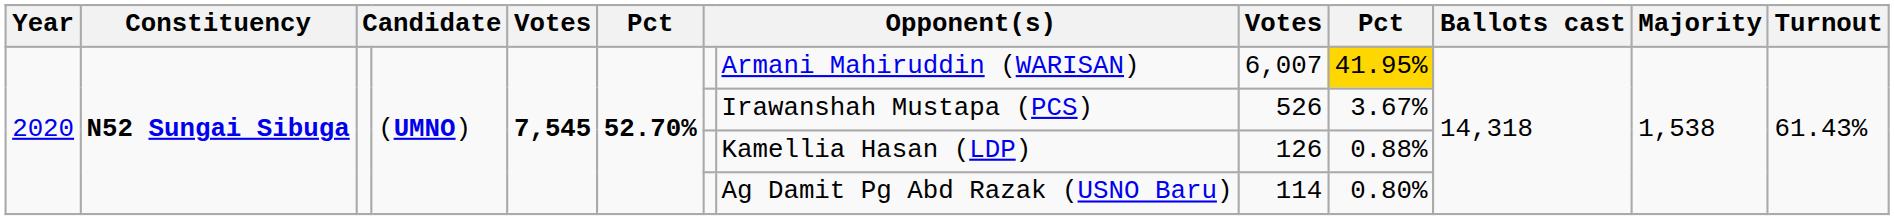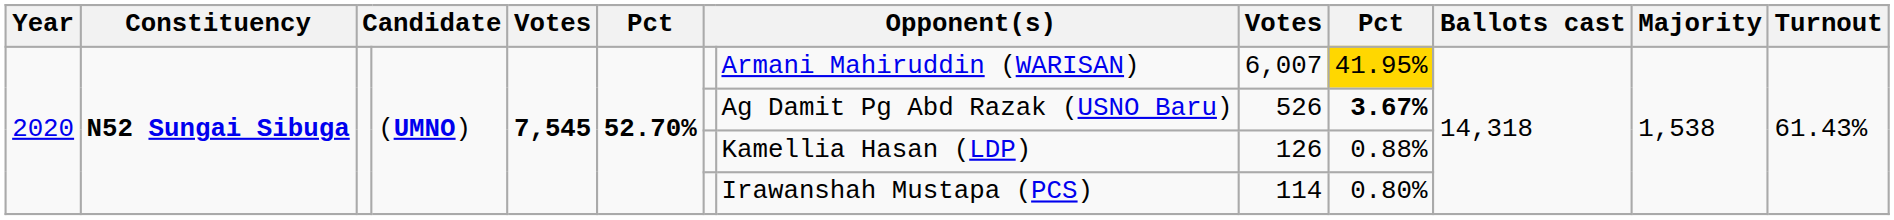(907, 109) Irawanshah Mustapa (PCS) -> (977, 109) Ag Damit Pg Abd Razak (USNO Baru)
(1389, 109) normal -> (1389, 109) bold
(977, 193) Ag Damit Pg Abd Razak (USNO Baru) -> (907, 193) Irawanshah Mustapa (PCS)
